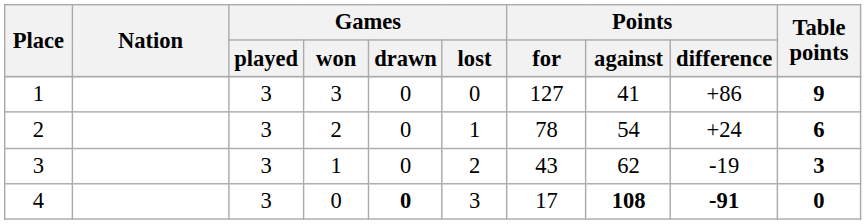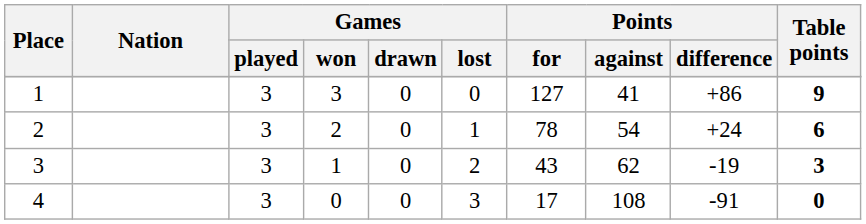(406, 201) bold -> (406, 201) normal
(629, 201) bold -> (629, 201) normal
(724, 201) bold -> (724, 201) normal
